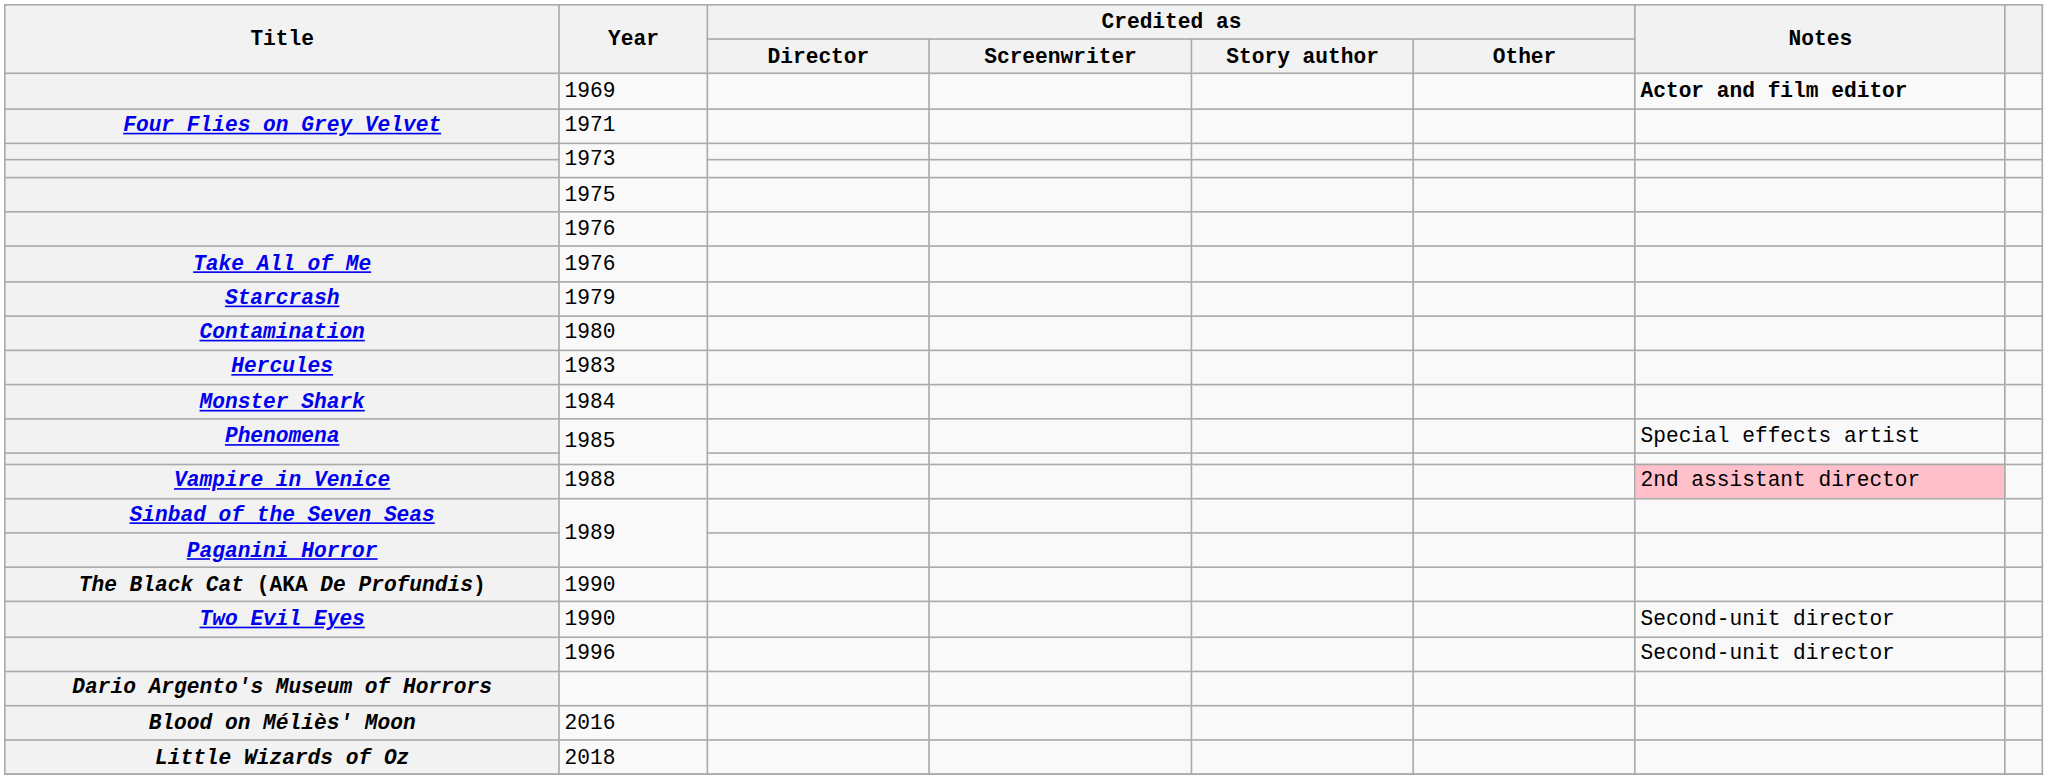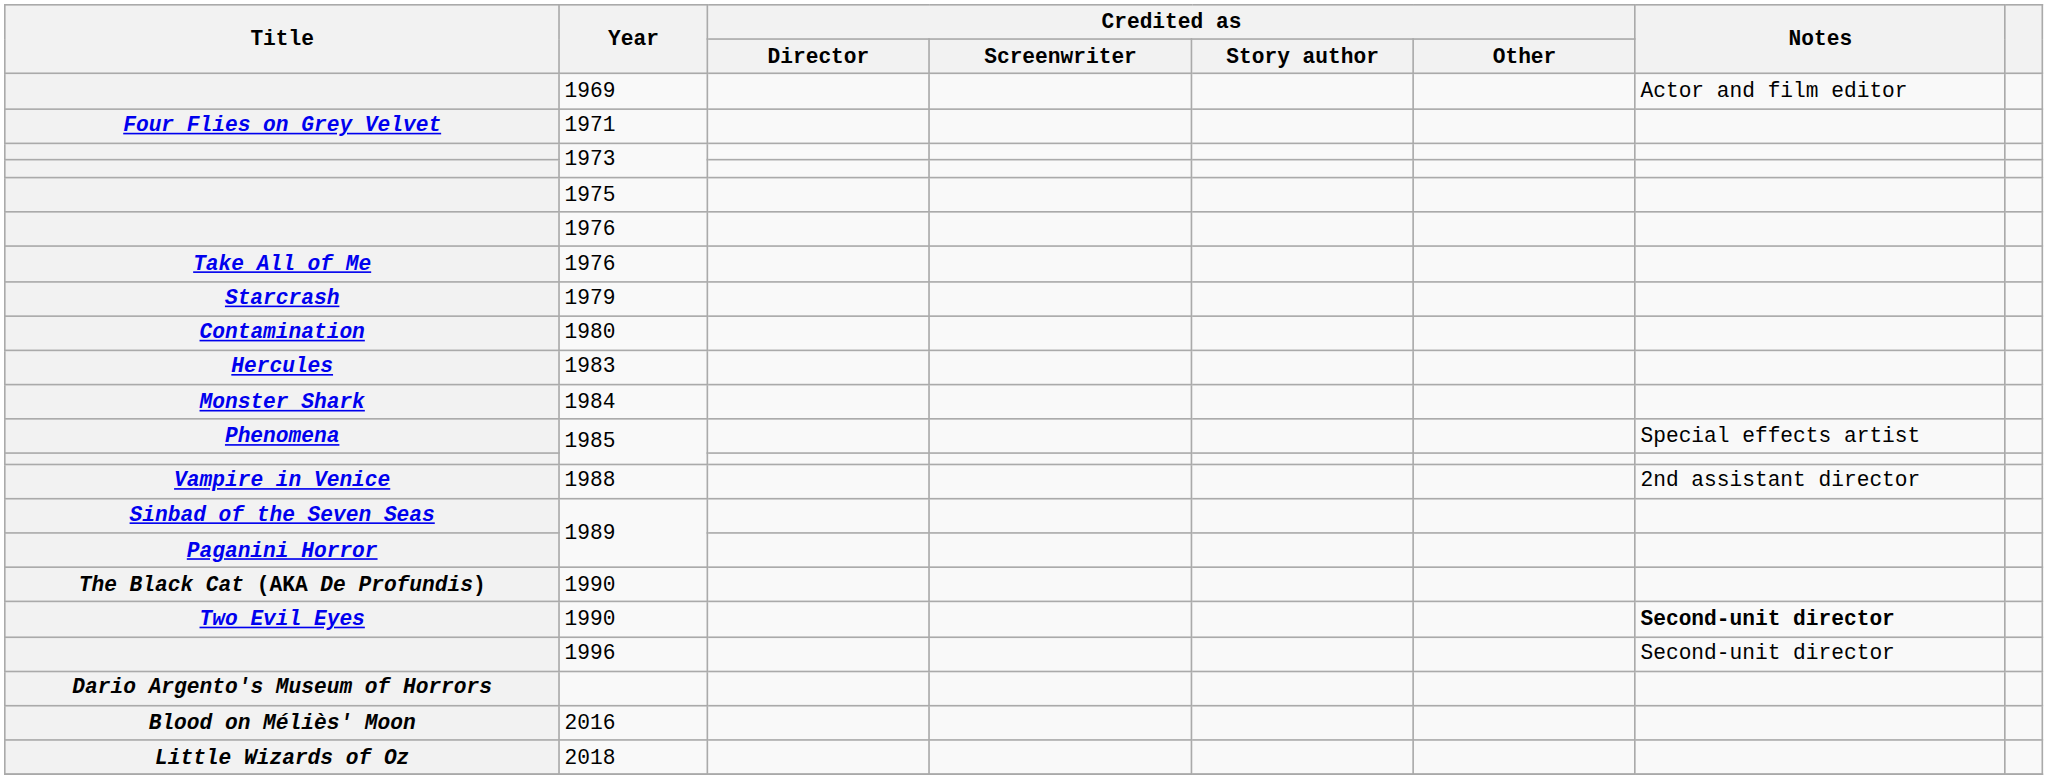(1774, 91) bold -> (1774, 91) normal
(1780, 481) pink background -> (1780, 481) no background
(1768, 619) normal -> (1768, 619) bold
